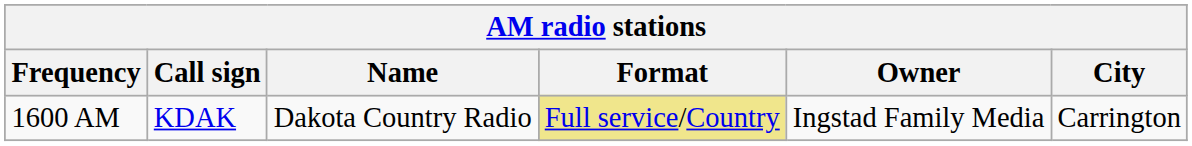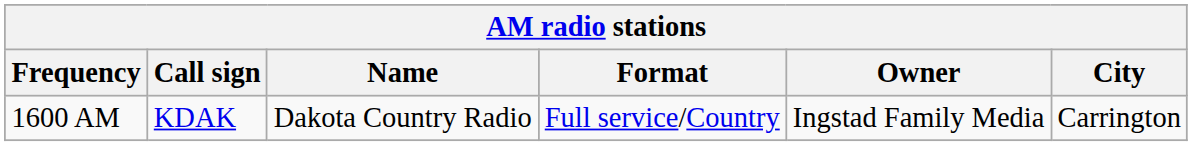(662, 117) khaki background -> (662, 117) no background
